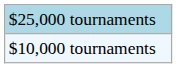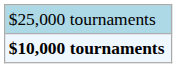(82, 47) normal -> (87, 47) bold
